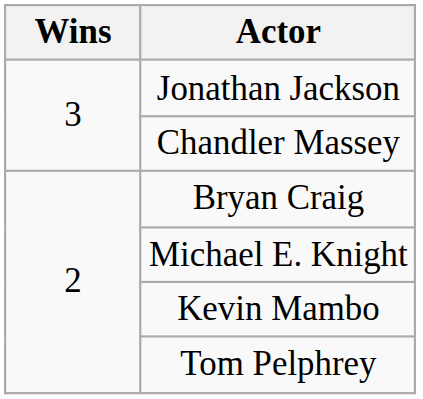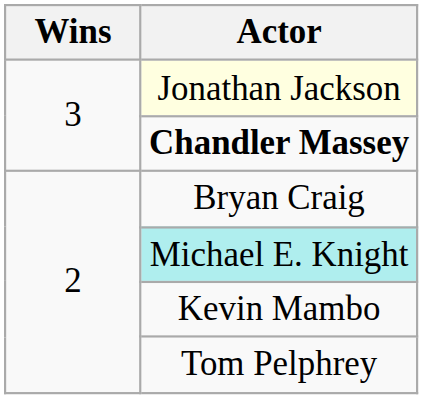(278, 87) no background -> (279, 87) lightyellow background
(278, 142) normal -> (279, 142) bold
(278, 253) no background -> (279, 253) paleturquoise background
